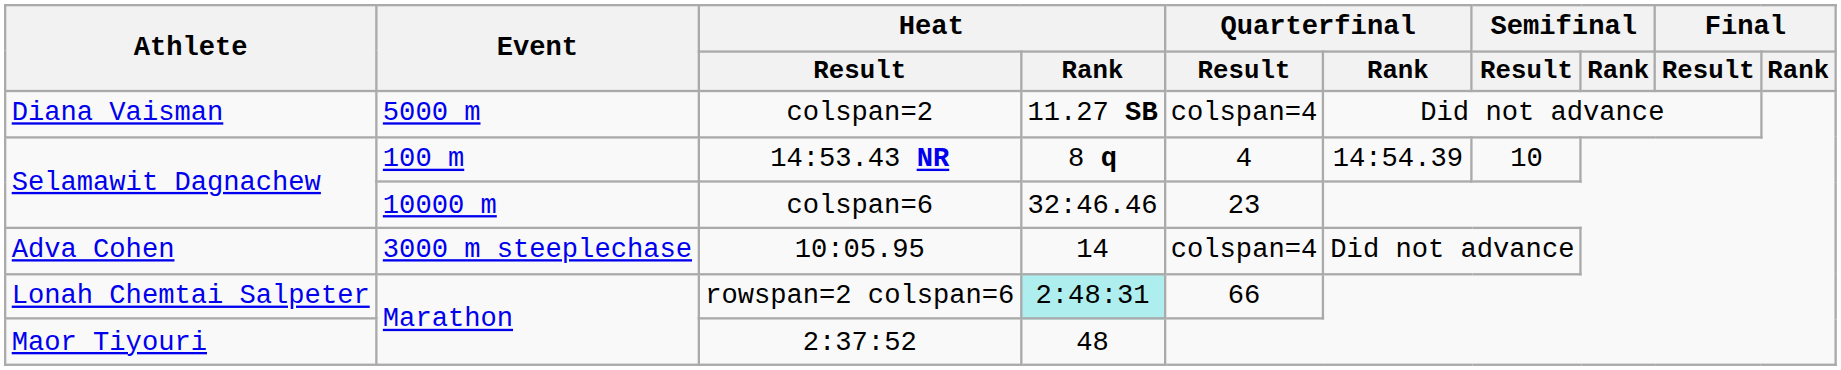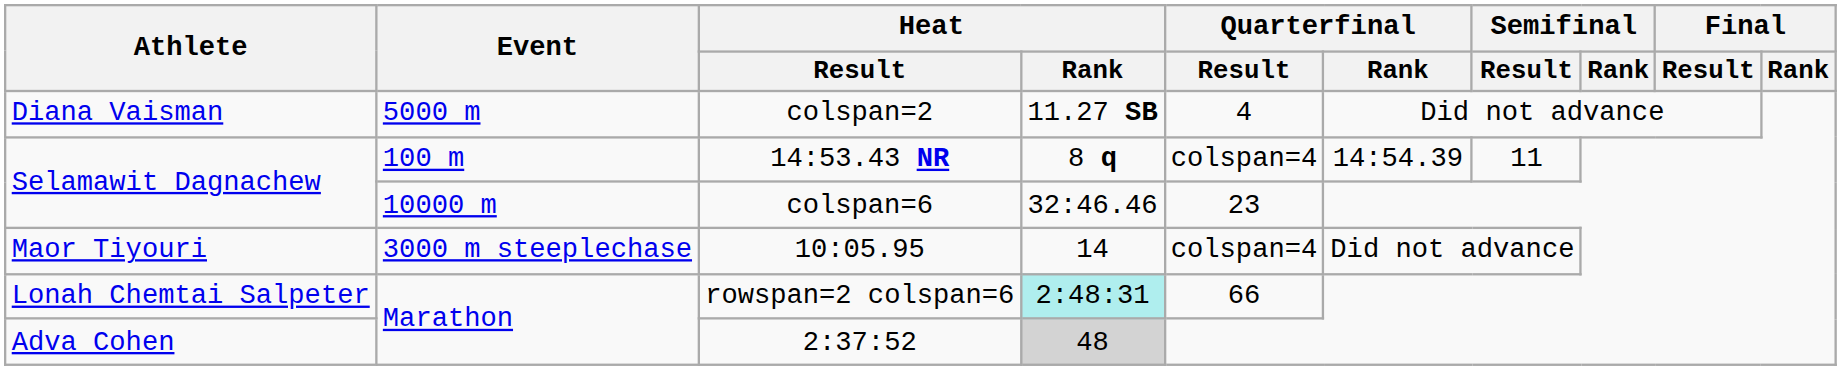(1244, 114) colspan=4 -> (1244, 114) 4
(1244, 159) 4 -> (1244, 159) colspan=4
(1526, 159) 10 -> (1526, 159) 11
(93, 251) Adva Cohen -> (109, 251) Maor Tiyouri
(109, 342) Maor Tiyouri -> (93, 342) Adva Cohen
(1093, 342) no background -> (1093, 342) lightgrey background
